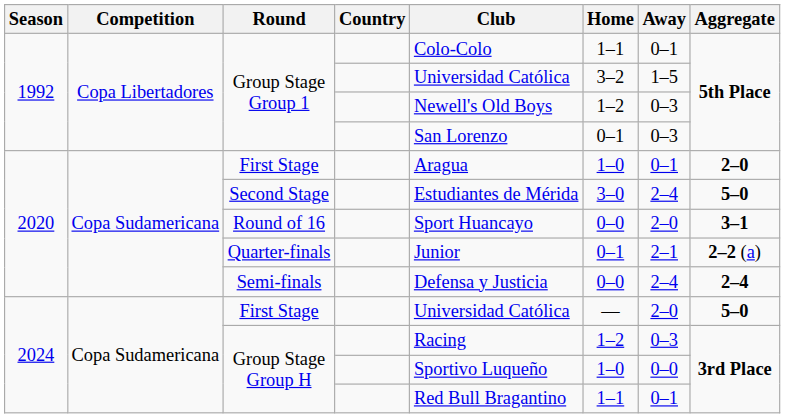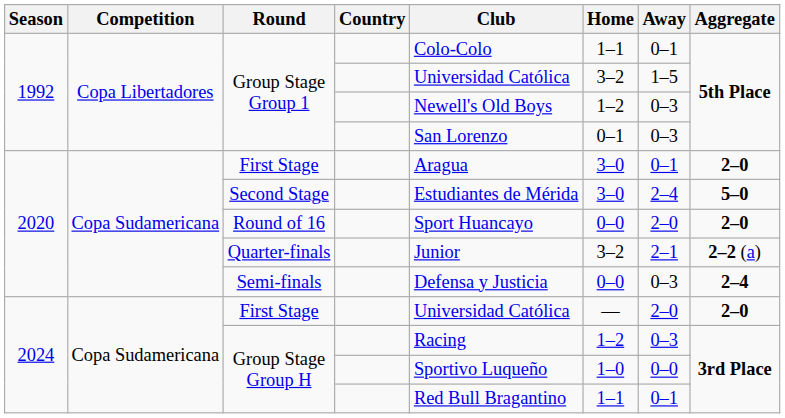(610, 164) 1–0 -> (610, 164) 3–0
(735, 223) 3–1 -> (735, 223) 2–0
(610, 252) 0–1 -> (610, 252) 3–2
(664, 281) 2–4 -> (664, 281) 0–3
(735, 310) 5–0 -> (735, 310) 2–0
